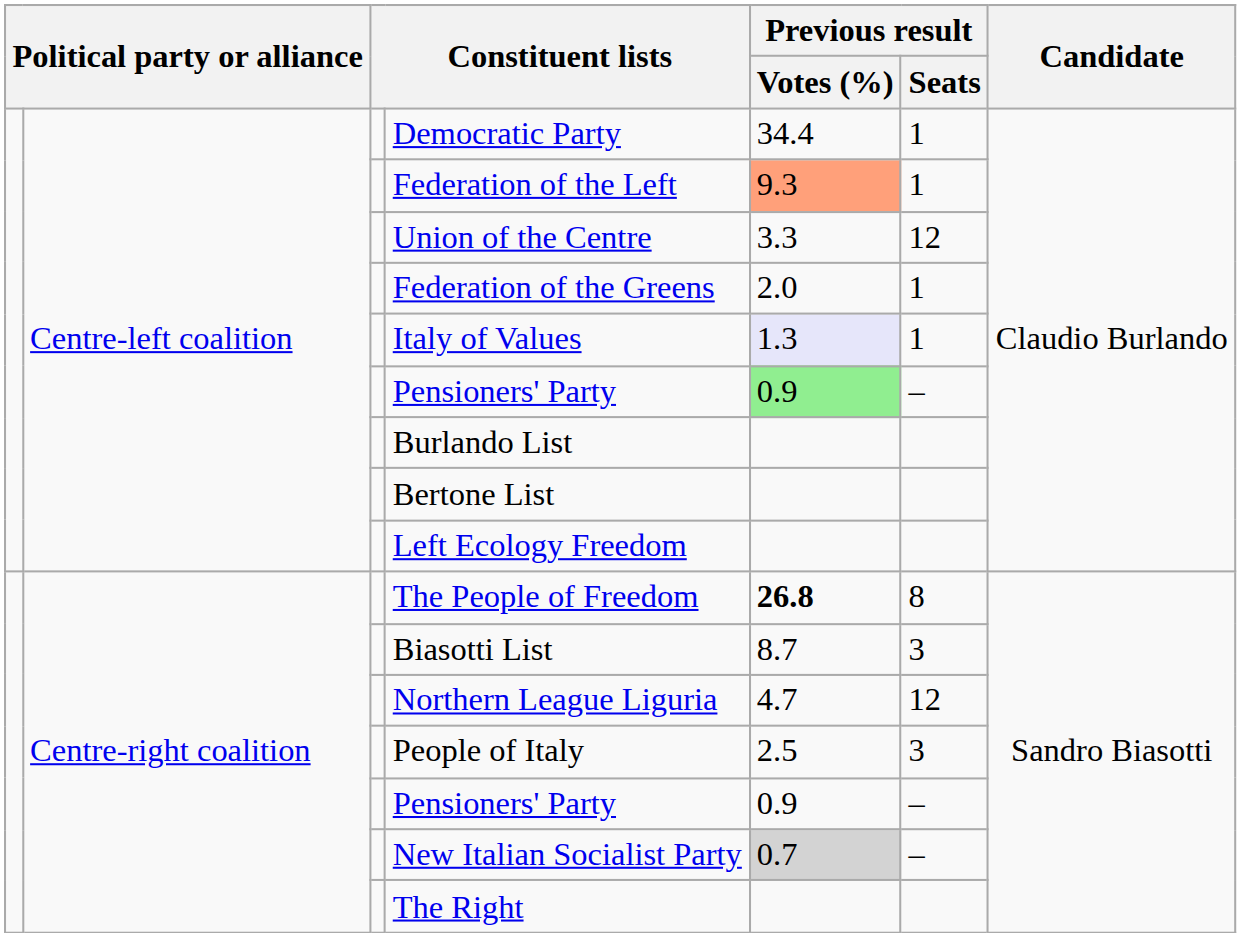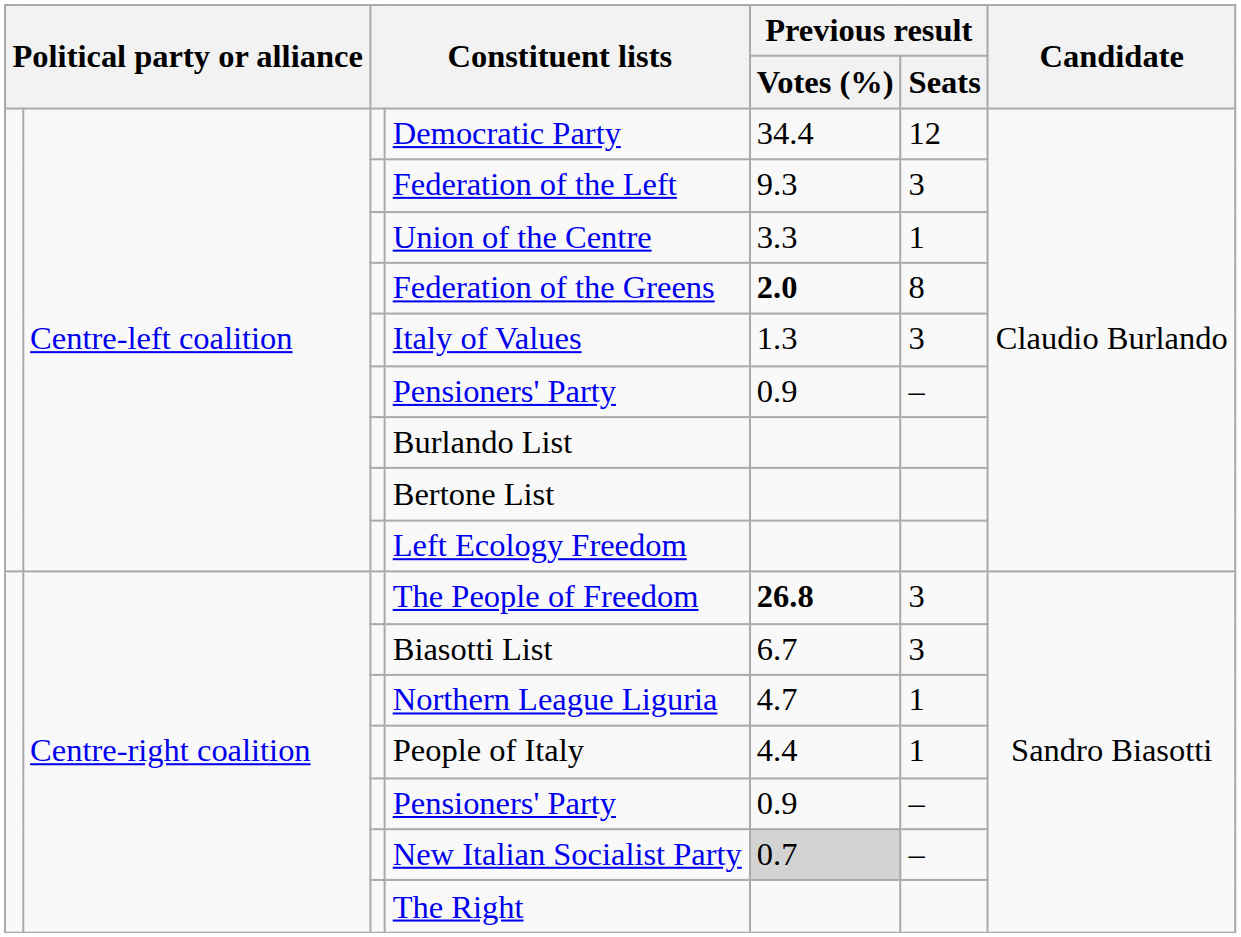(917, 133) 1 -> (925, 133) 12
(777, 184) lightsalmon background -> (777, 184) no background
(917, 184) 1 -> (917, 184) 3
(925, 236) 12 -> (917, 236) 1
(777, 287) normal -> (777, 287) bold
(917, 287) 1 -> (917, 287) 8
(777, 339) lavender background -> (777, 339) no background
(917, 339) 1 -> (917, 339) 3
(777, 390) lightgreen background -> (777, 390) no background
(917, 596) 8 -> (917, 596) 3
(777, 648) 8.7 -> (777, 648) 6.7
(925, 699) 12 -> (917, 699) 1
(777, 751) 2.5 -> (777, 751) 4.4
(917, 751) 3 -> (917, 751) 1
